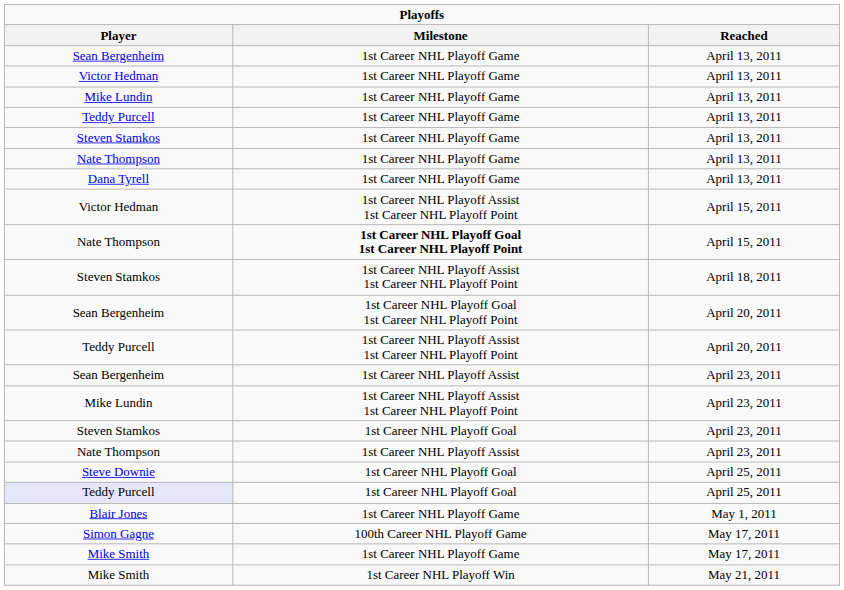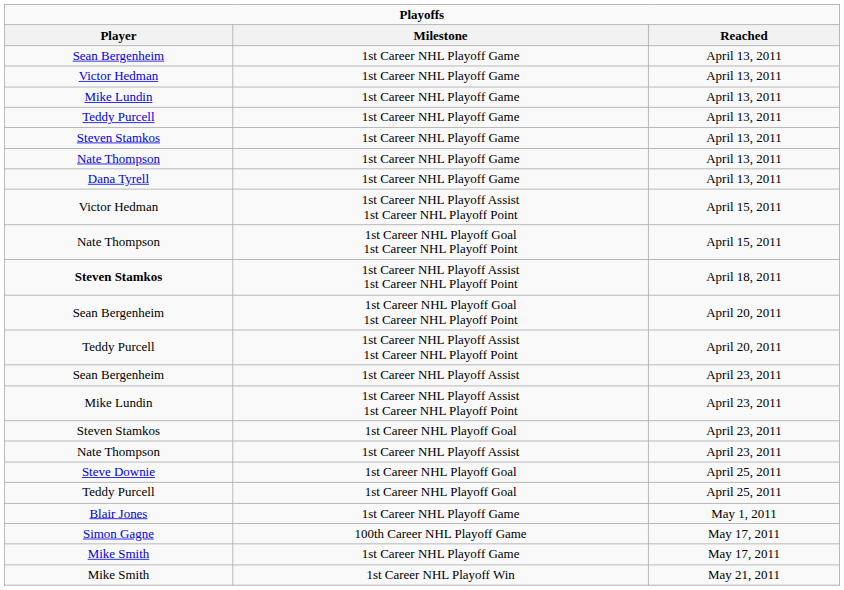(441, 242) bold -> (441, 242) normal
(118, 277) normal -> (118, 277) bold
(118, 492) lavender background -> (118, 492) no background
